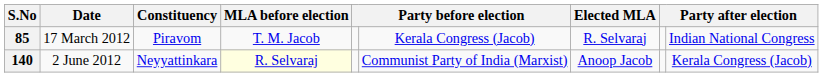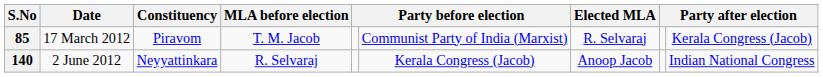(465, 38) Kerala Congress (Jacob) -> (465, 38) Communist Party of India (Marxist)
(742, 38) Indian National Congress -> (742, 38) Kerala Congress (Jacob)
(286, 60) lightyellow background -> (286, 60) no background
(465, 60) Communist Party of India (Marxist) -> (465, 60) Kerala Congress (Jacob)
(742, 60) Kerala Congress (Jacob) -> (742, 60) Indian National Congress
